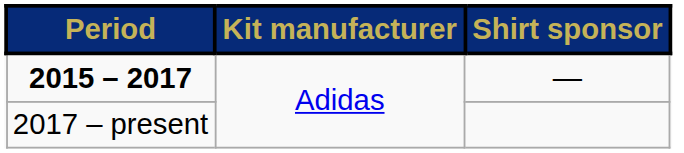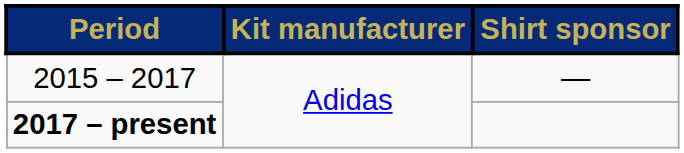(111, 77) bold -> (115, 77) normal
(111, 124) normal -> (115, 124) bold
